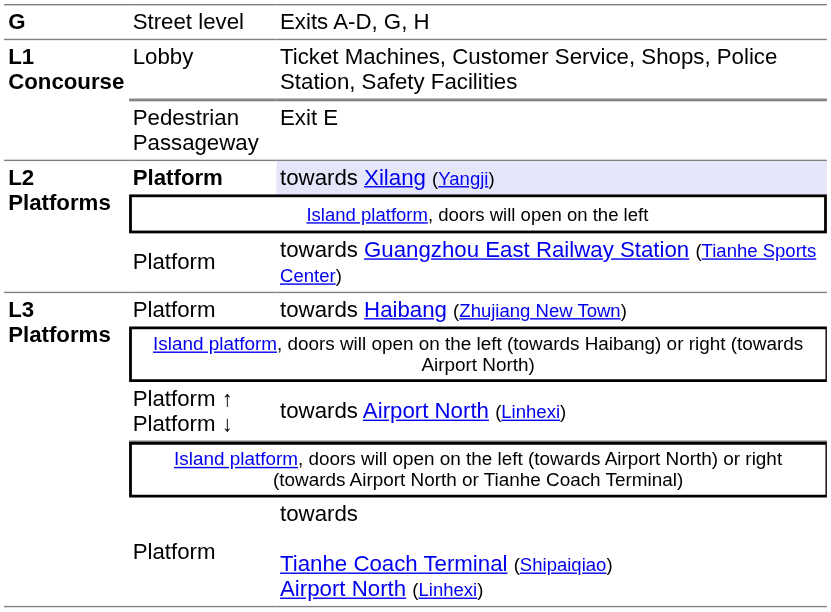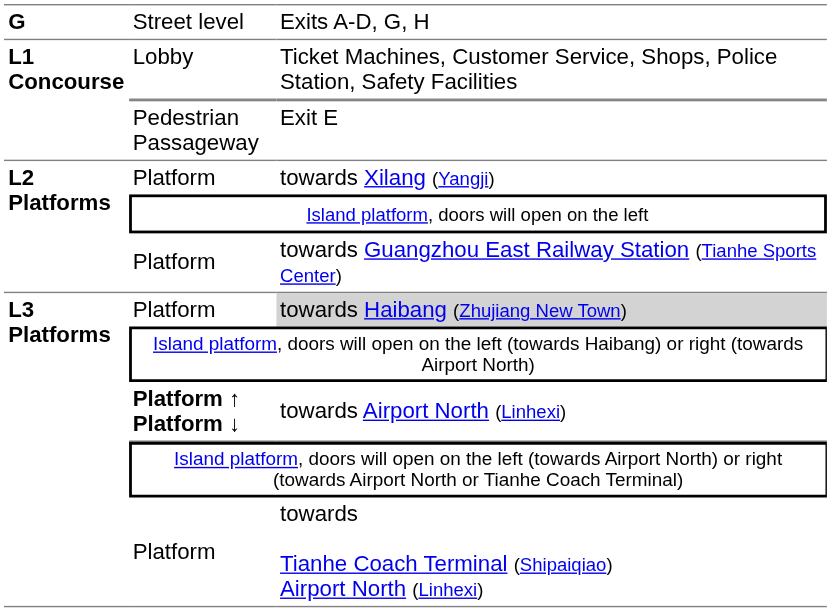(178, 177) bold -> (174, 177) normal
(387, 177) lavender background -> (387, 177) no background
(453, 309) no background -> (453, 309) lightgrey background
(183, 411) normal -> (186, 411) bold
